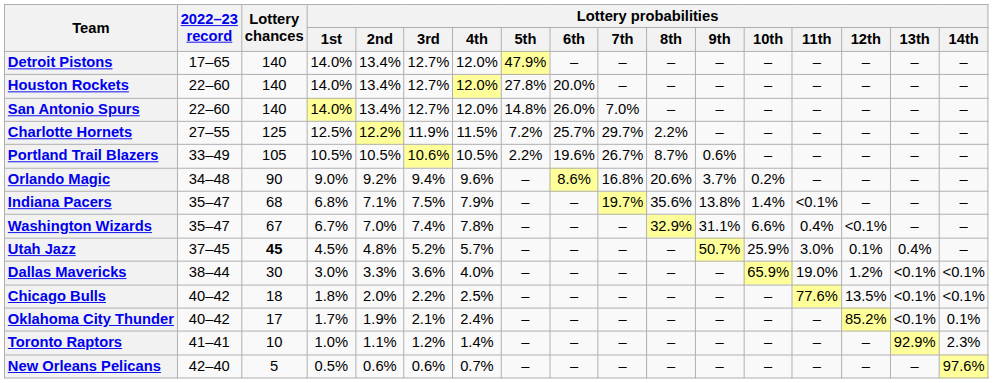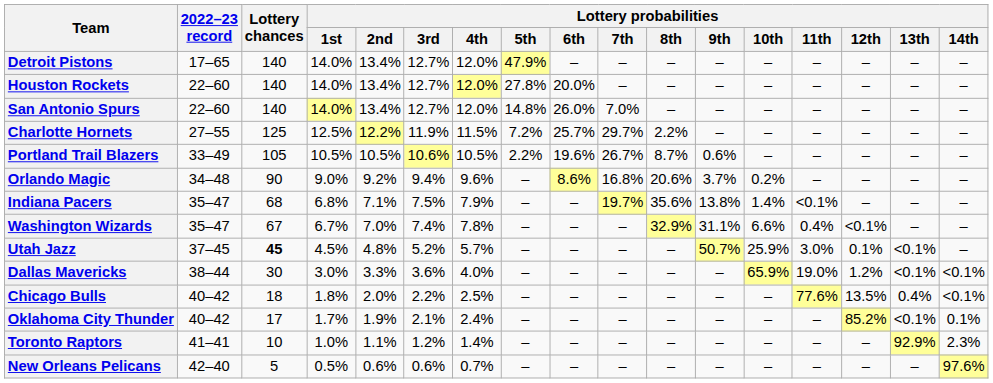(915, 249) 0.4% -> (915, 249) <0.1%
(915, 296) <0.1% -> (915, 296) 0.4%
